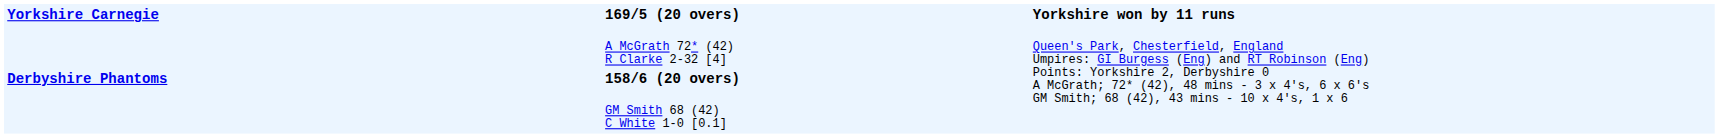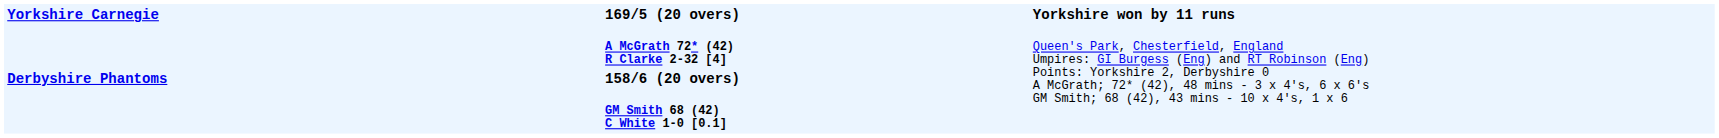(670, 54) normal -> (670, 54) bold
(666, 117) normal -> (666, 117) bold
